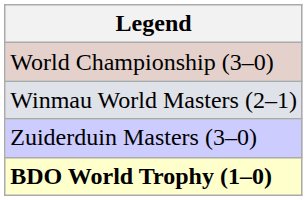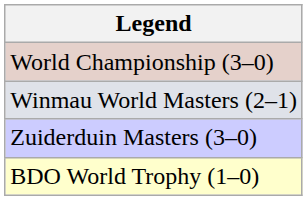(141, 175) bold -> (135, 175) normal
